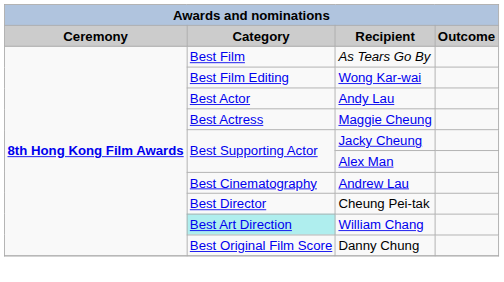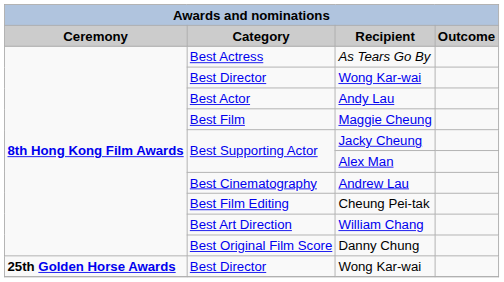(217, 57) Best Film -> (227, 57) Best Actress
(239, 78) Best Film Editing -> (228, 78) Best Director
(227, 120) Best Actress -> (217, 120) Best Film
(228, 203) Best Director -> (239, 203) Best Film Editing
(241, 224) paleturquoise background -> (241, 224) no background
+ row: (92, 266)
